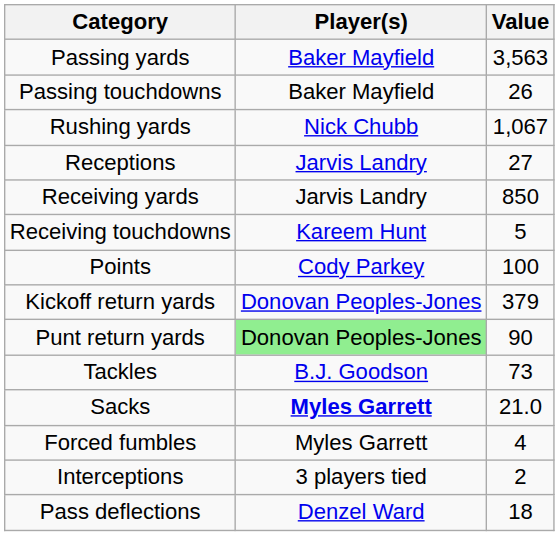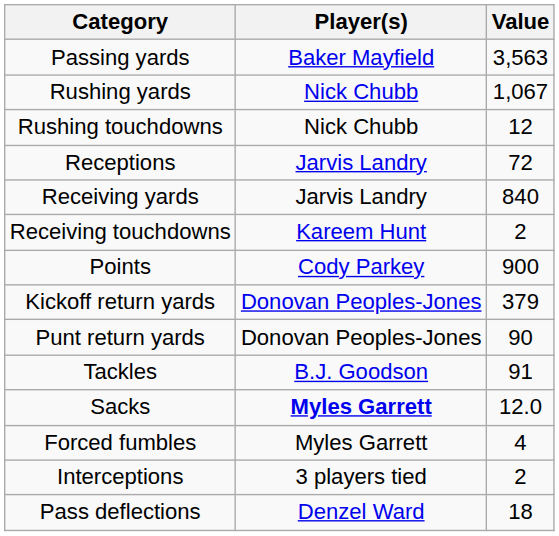- row: (120, 92)
+ row: (120, 127)
(520, 162) 27 -> (520, 162) 72
(520, 197) 850 -> (520, 197) 840
(521, 232) 5 -> (521, 232) 2
(520, 267) 100 -> (520, 267) 900
(361, 337) lightgreen background -> (361, 337) no background
(520, 372) 73 -> (520, 372) 91
(520, 407) 21.0 -> (520, 407) 12.0
